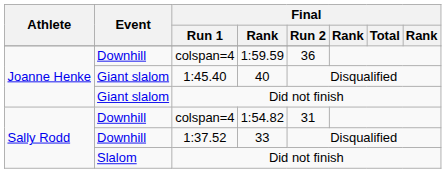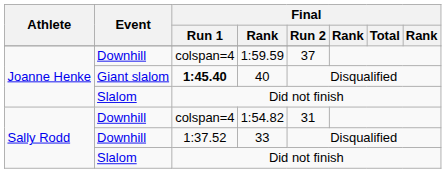(308, 56) 36 -> (308, 56) 37
(205, 77) normal -> (205, 77) bold
(133, 97) Giant slalom -> (117, 97) Slalom
